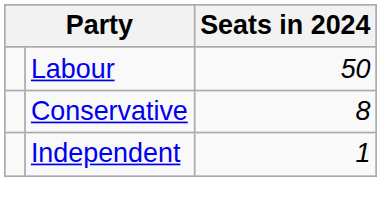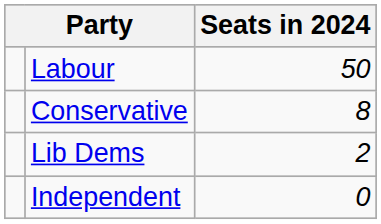+ row: (88, 153)
(363, 153) 1 -> (363, 196) 0
